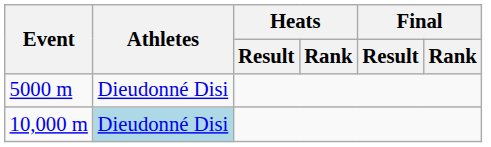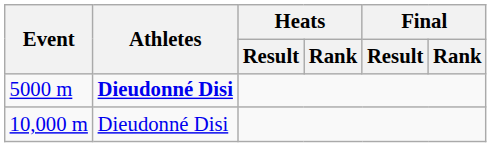(163, 90) normal -> (165, 90) bold
(163, 124) lightblue background -> (163, 124) no background
